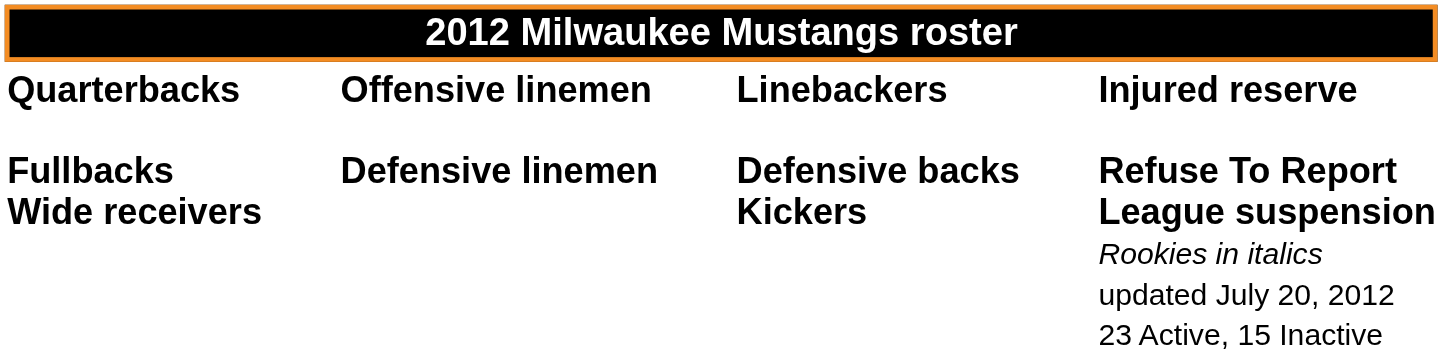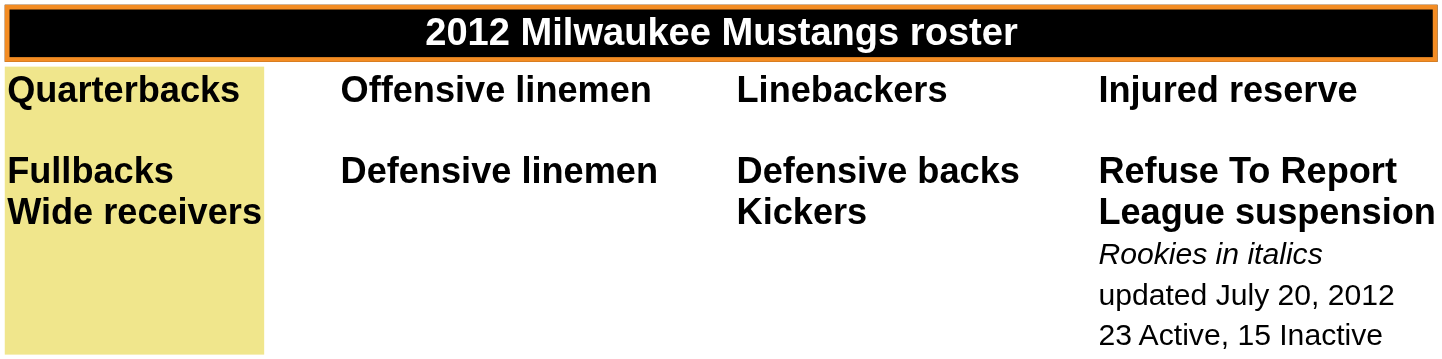(135, 150) no background -> (135, 150) khaki background
